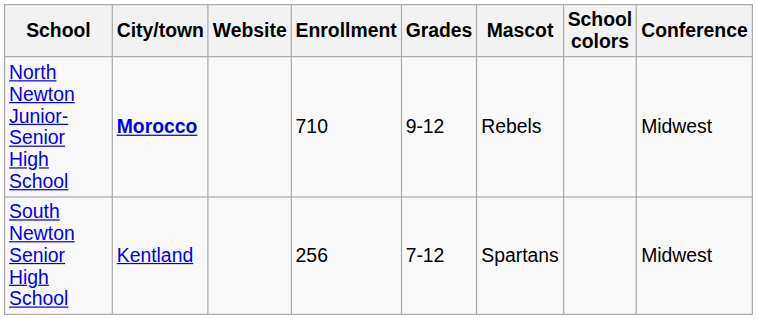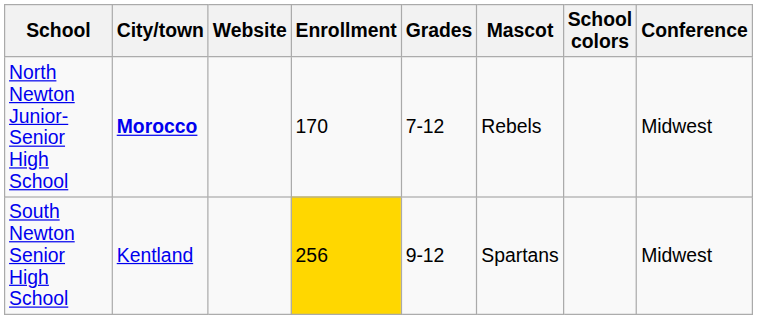(312, 126) 710 -> (312, 126) 170
(425, 126) 9-12 -> (425, 126) 7-12
(312, 255) no background -> (312, 255) gold background
(425, 255) 7-12 -> (425, 255) 9-12
